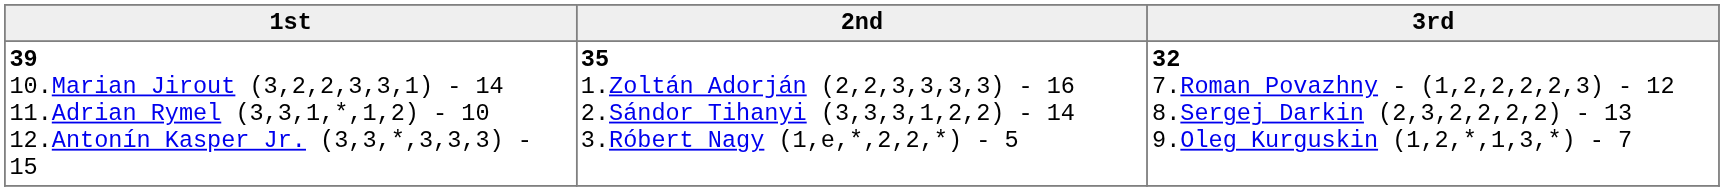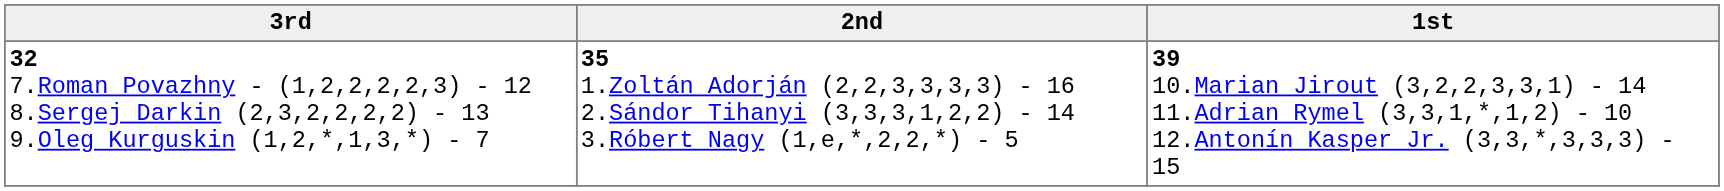columns swapped: (291, 23) <-> (1433, 23)
